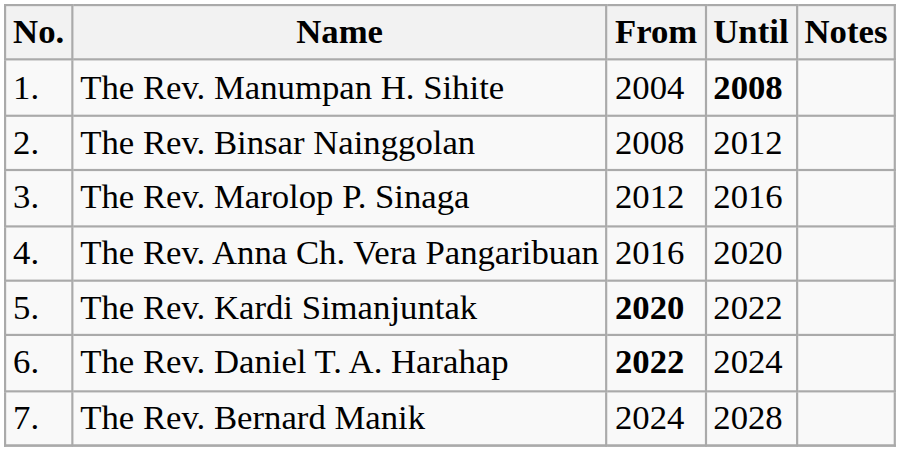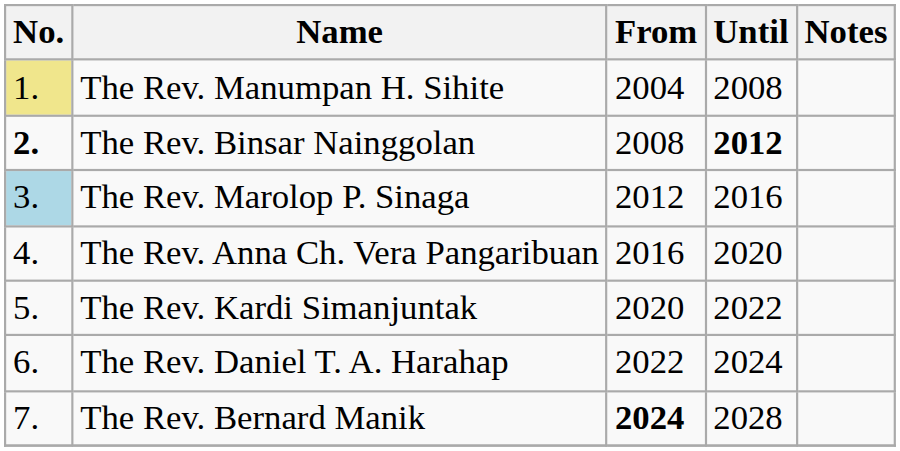(26, 87) no background -> (26, 87) khaki background
(748, 87) bold -> (748, 87) normal
(26, 142) normal -> (26, 142) bold
(748, 142) normal -> (748, 142) bold
(26, 197) no background -> (26, 197) lightblue background
(650, 307) bold -> (650, 307) normal
(650, 362) bold -> (650, 362) normal
(650, 417) normal -> (650, 417) bold
